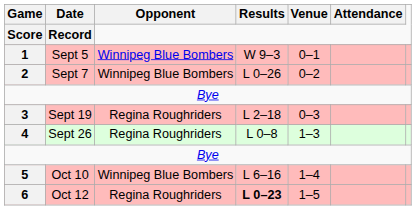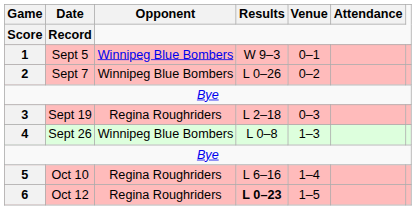(165, 134) Regina Roughriders -> (165, 134) Winnipeg Blue Bombers
(165, 174) Winnipeg Blue Bombers -> (165, 174) Regina Roughriders
